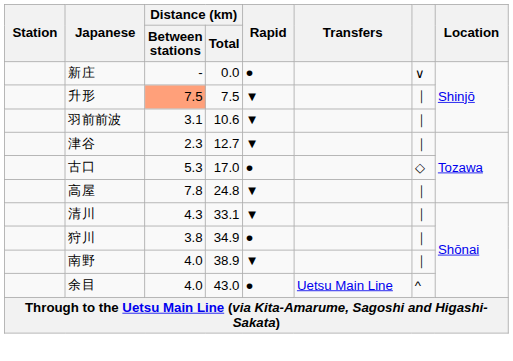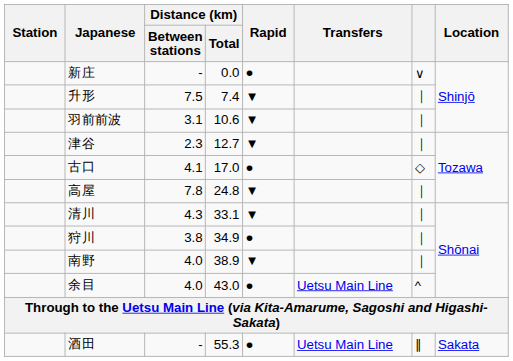(193, 96) lightsalmon background -> (193, 96) no background
(230, 96) 7.5 -> (230, 96) 7.4
(193, 167) 5.3 -> (193, 167) 4.1
+ row: (82, 344)
